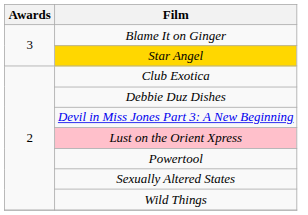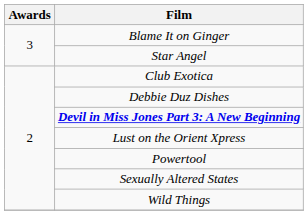(176, 55) gold background -> (179, 55) no background
(176, 117) normal -> (179, 117) bold
(176, 138) pink background -> (179, 138) no background
